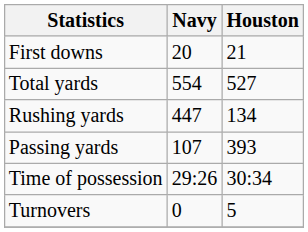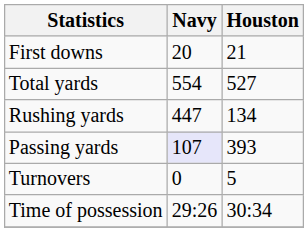(187, 147) no background -> (187, 147) lavender background
rows swapped: (50, 210) <-> (86, 178)
